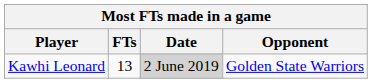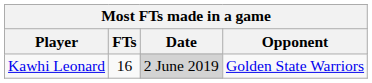(124, 66) 13 -> (124, 66) 16
